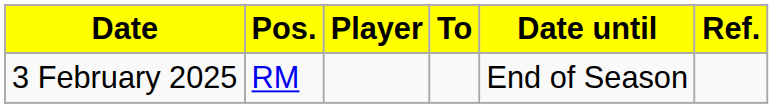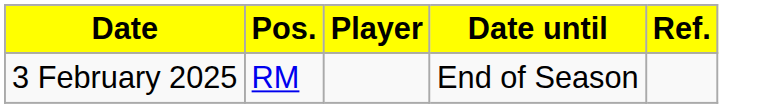- column: (455, 28)
